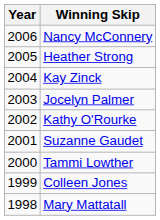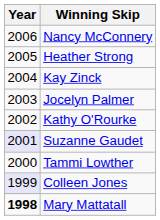(22, 141) no background -> (22, 141) lavender background
(22, 183) no background -> (22, 183) lavender background
(22, 204) normal -> (22, 204) bold
